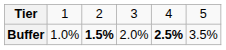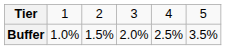(99, 34) bold -> (99, 34) normal
(169, 34) bold -> (169, 34) normal
